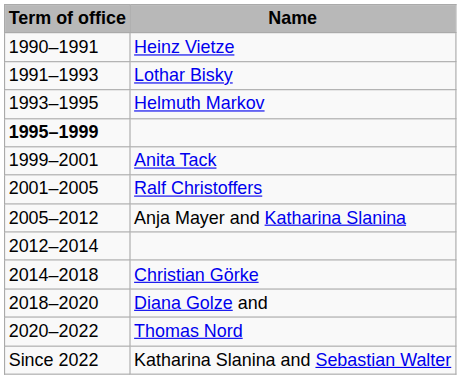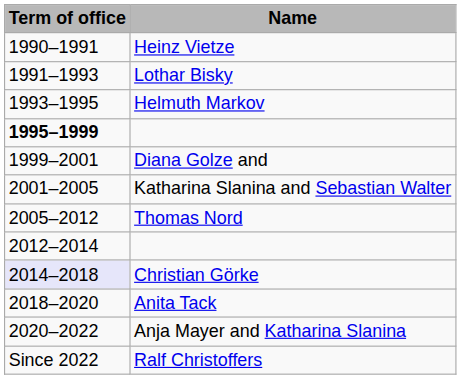(175, 160) Anita Tack -> (201, 160) Diana Golze and
(198, 189) Ralf Christoffers -> (293, 189) Katharina Slanina and Sebastian Walter
(270, 217) Anja Mayer and Katharina Slanina -> (188, 217) Thomas Nord
(54, 274) no background -> (54, 274) lavender background
(201, 302) Diana Golze and -> (175, 302) Anita Tack
(188, 331) Thomas Nord -> (270, 331) Anja Mayer and Katharina Slanina
(293, 359) Katharina Slanina and Sebastian Walter -> (198, 359) Ralf Christoffers
